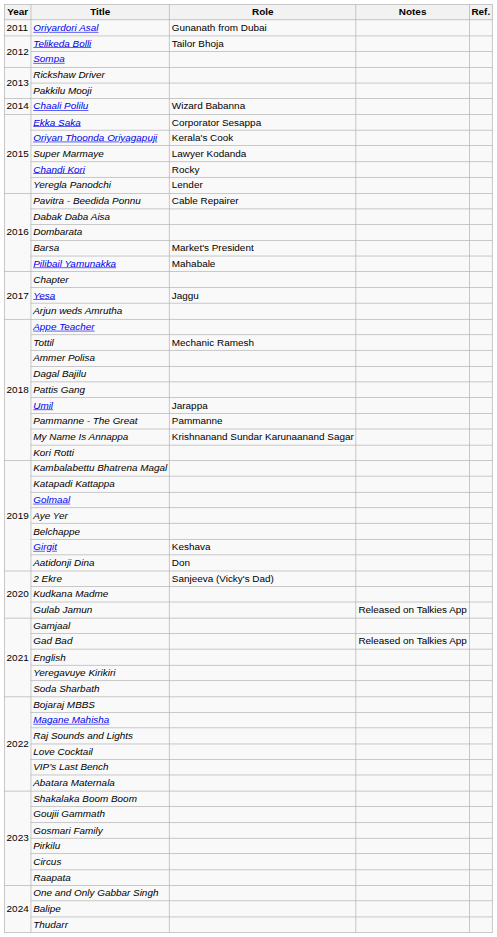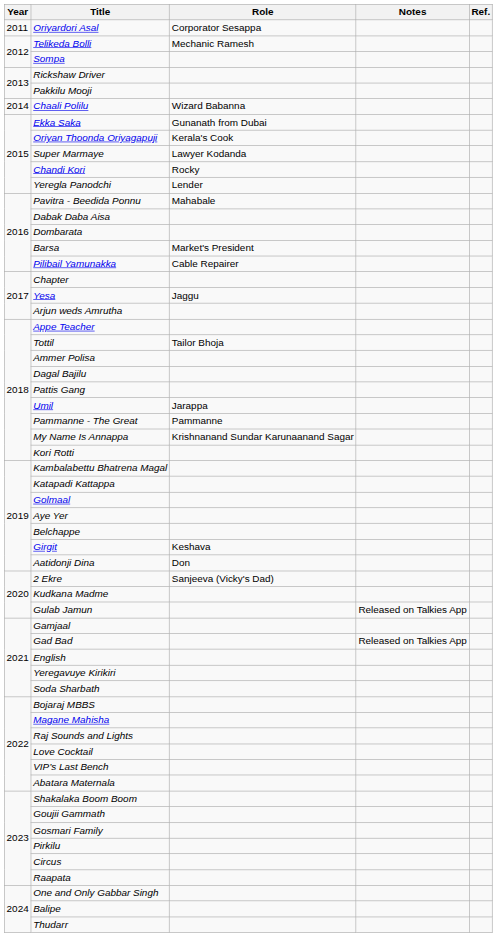(219, 28) Gunanath from Dubai -> (216, 28) Corporator Sesappa
(198, 43) Tailor Bhoja -> (213, 43) Mechanic Ramesh
(216, 122) Corporator Sesappa -> (219, 122) Gunanath from Dubai
(205, 201) Cable Repairer -> (194, 201) Mahabale
(194, 264) Mahabale -> (205, 264) Cable Repairer
(213, 342) Mechanic Ramesh -> (198, 342) Tailor Bhoja
